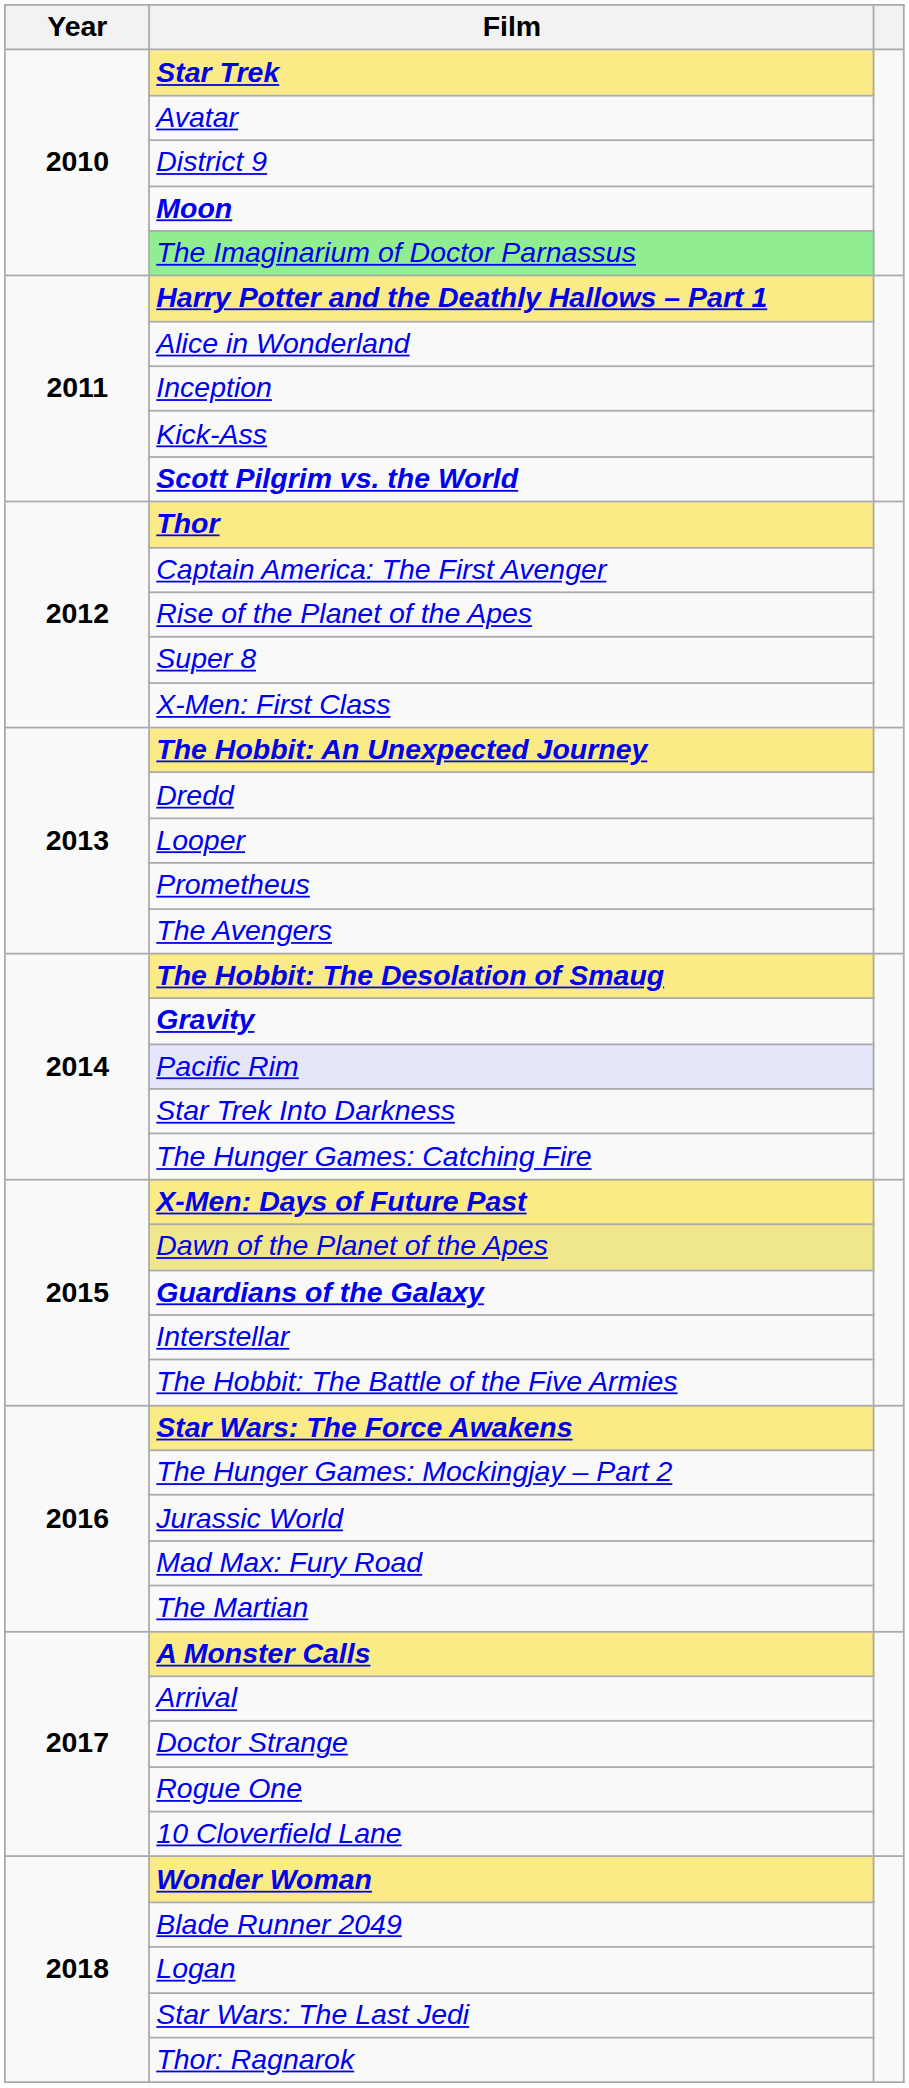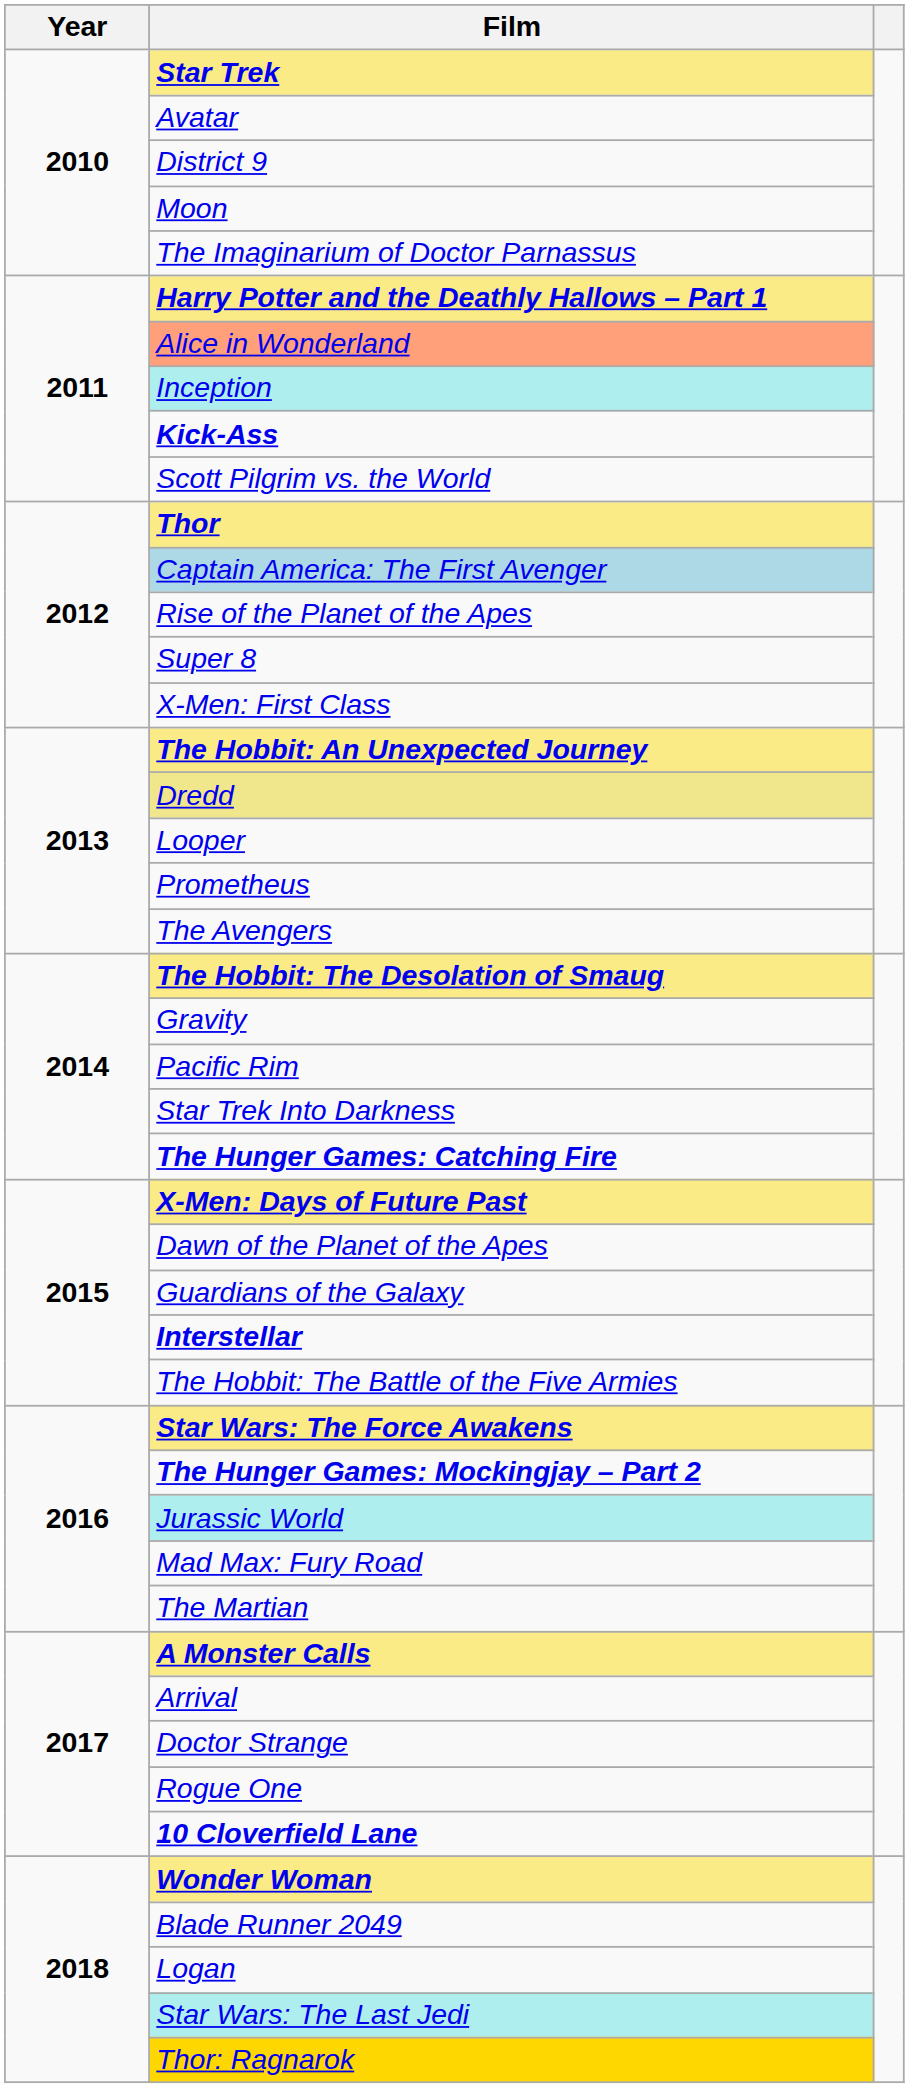(194, 207) bold -> (192, 207) normal
(396, 252) lightgreen background -> (396, 252) no background
(283, 343) no background -> (283, 343) lightsalmon background
(214, 388) no background -> (214, 388) paleturquoise background
(212, 433) normal -> (217, 433) bold
(337, 478) bold -> (323, 478) normal
(381, 569) no background -> (381, 569) lightblue background
(195, 794) no background -> (195, 794) khaki background
(205, 1020) bold -> (201, 1020) normal
(228, 1065) lavender background -> (228, 1065) no background
(374, 1156) normal -> (387, 1156) bold
(352, 1246) khaki background -> (352, 1246) no background
(320, 1291) bold -> (310, 1291) normal
(223, 1336) normal -> (229, 1336) bold
(414, 1472) normal -> (429, 1472) bold
(250, 1517) no background -> (250, 1517) paleturquoise background
(279, 1833) normal -> (287, 1833) bold
(313, 2014) no background -> (313, 2014) paleturquoise background
(255, 2059) no background -> (255, 2059) gold background
